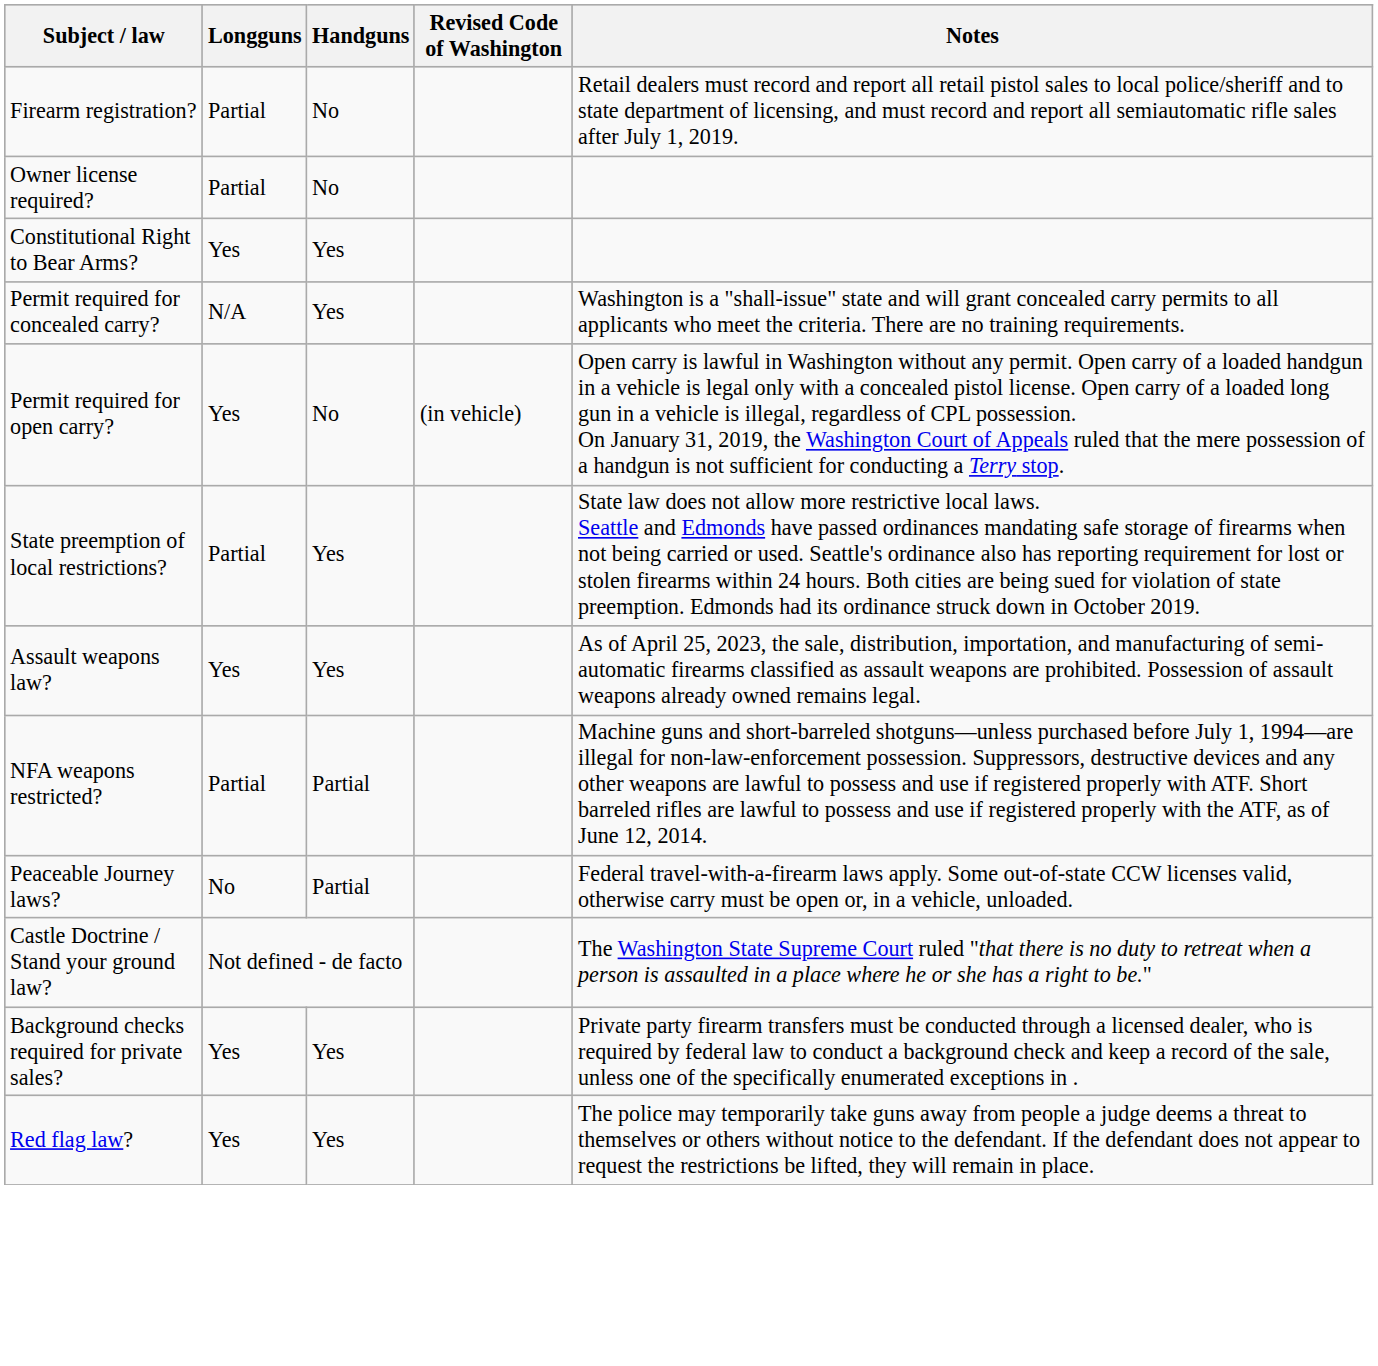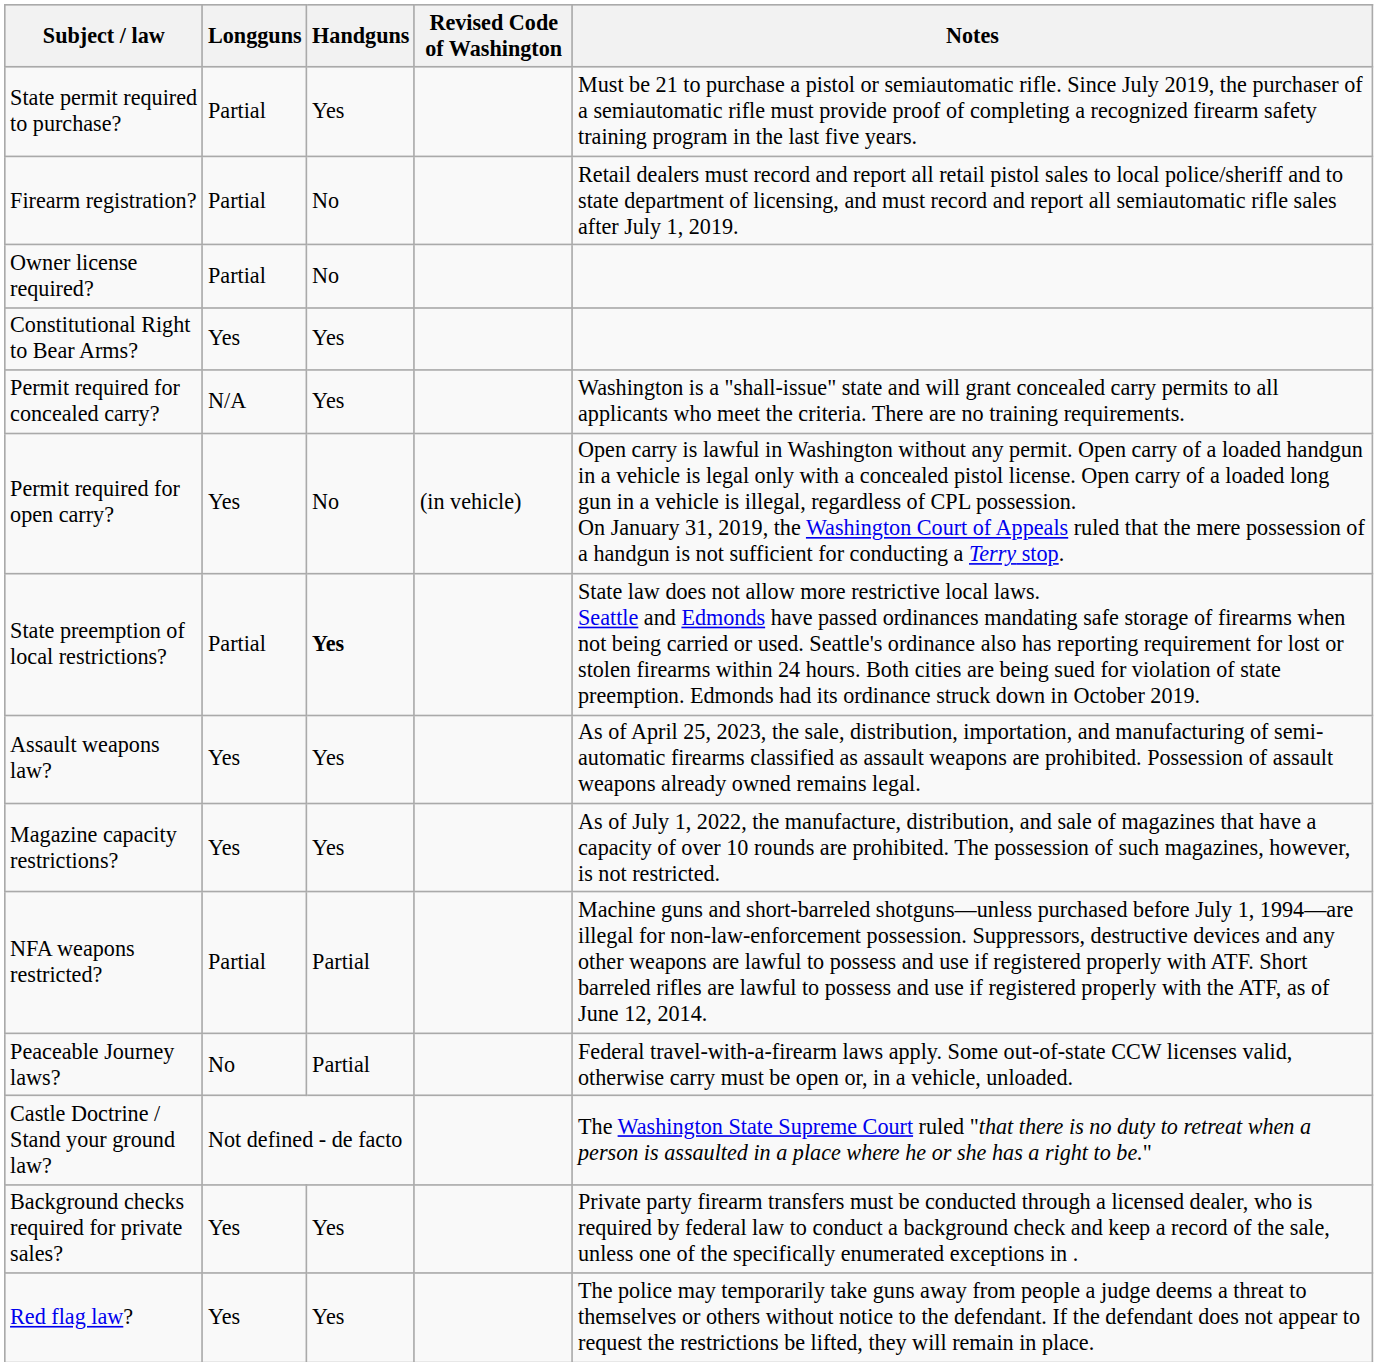+ row: (104, 111)
(328, 554) normal -> (328, 643) bold
+ row: (93, 847)
